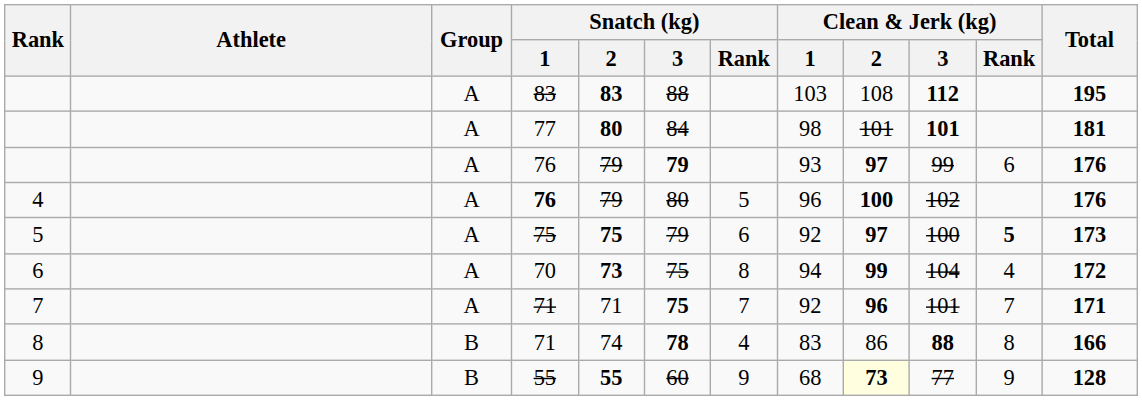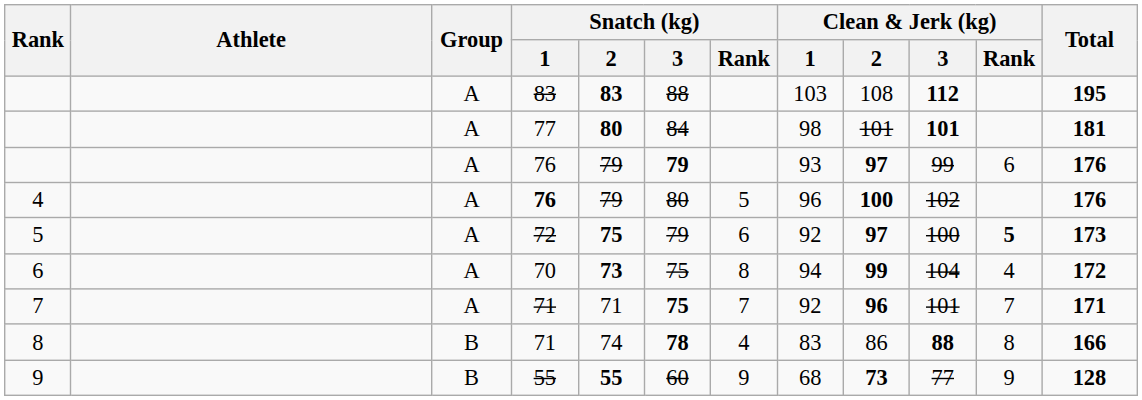(545, 235) 75 -> (545, 235) 72
(876, 377) lightyellow background -> (876, 377) no background
